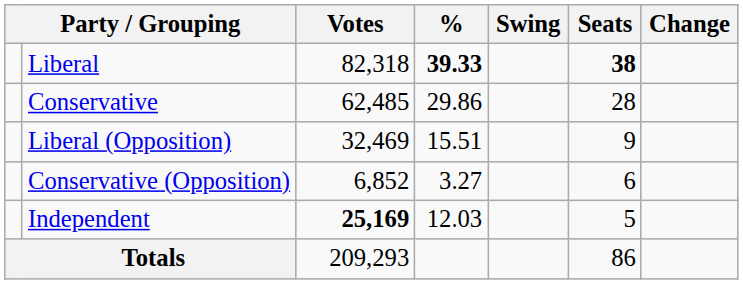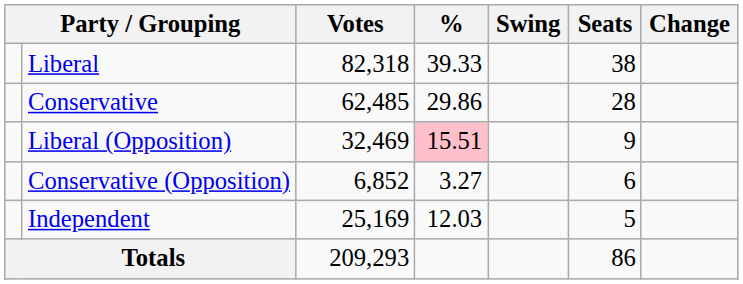(454, 63) bold -> (454, 63) normal
(623, 63) bold -> (623, 63) normal
(454, 141) no background -> (454, 141) pink background
(375, 219) bold -> (375, 219) normal
